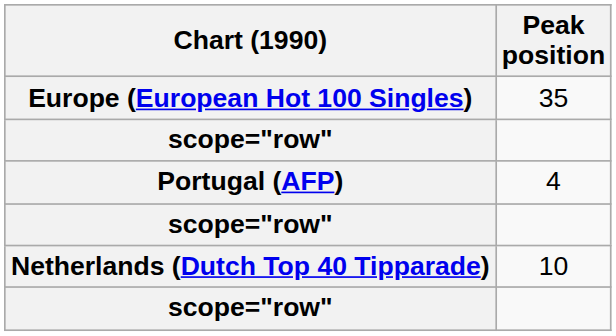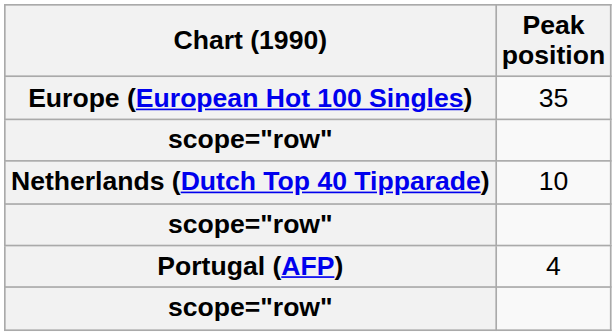rows swapped: (250, 266) <-> (250, 181)
